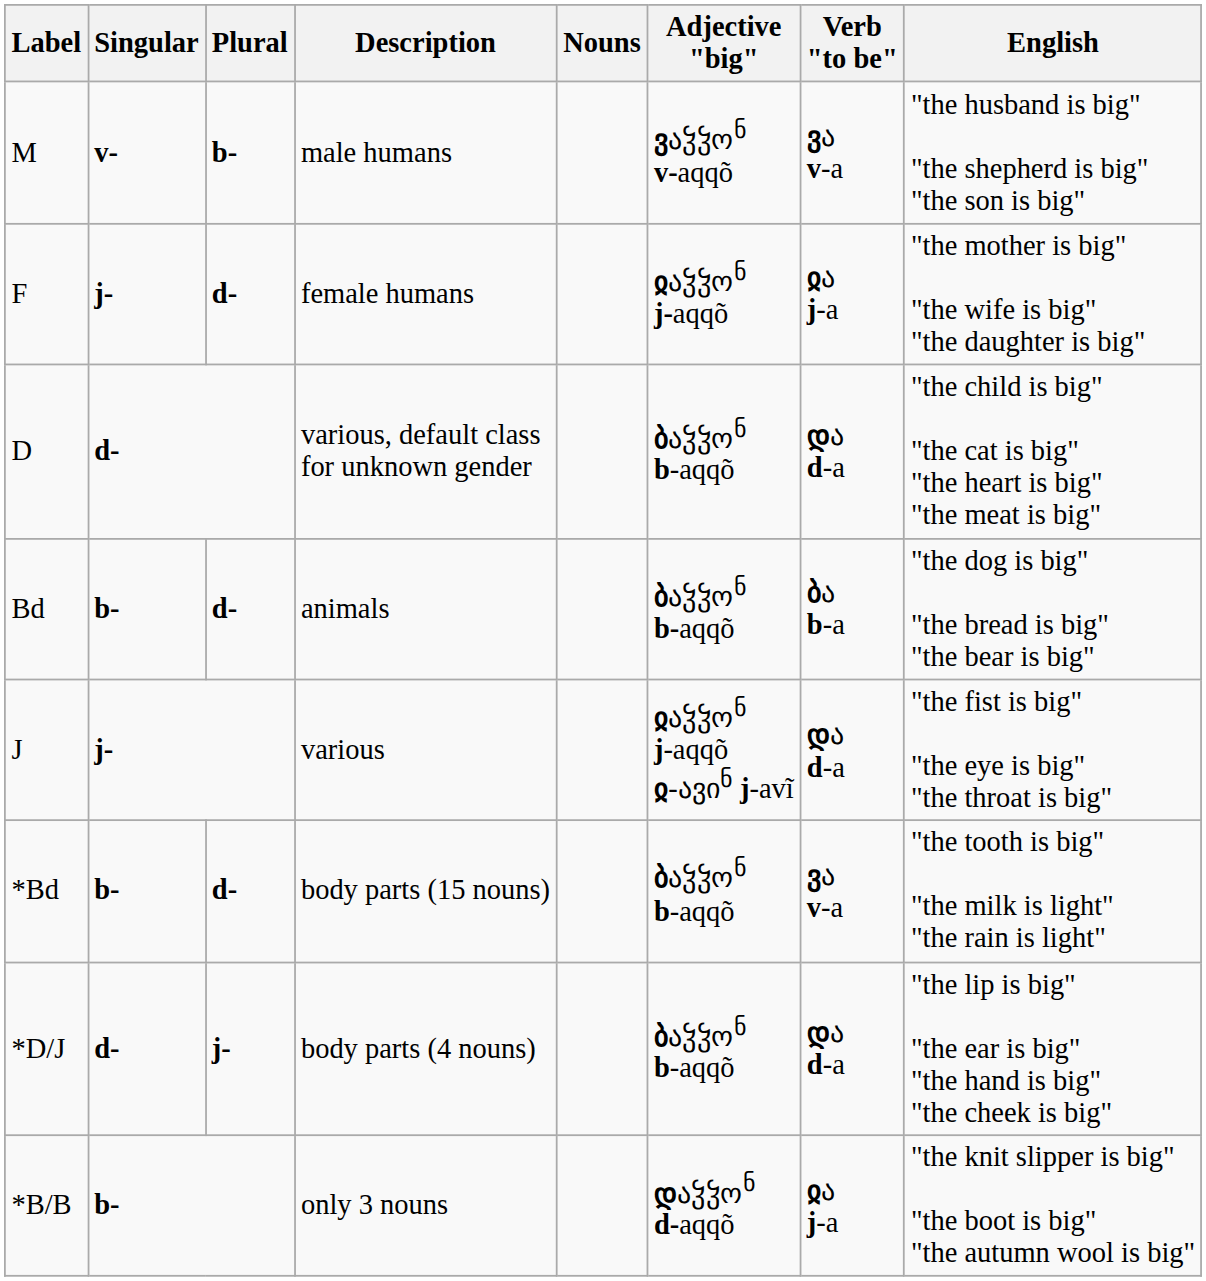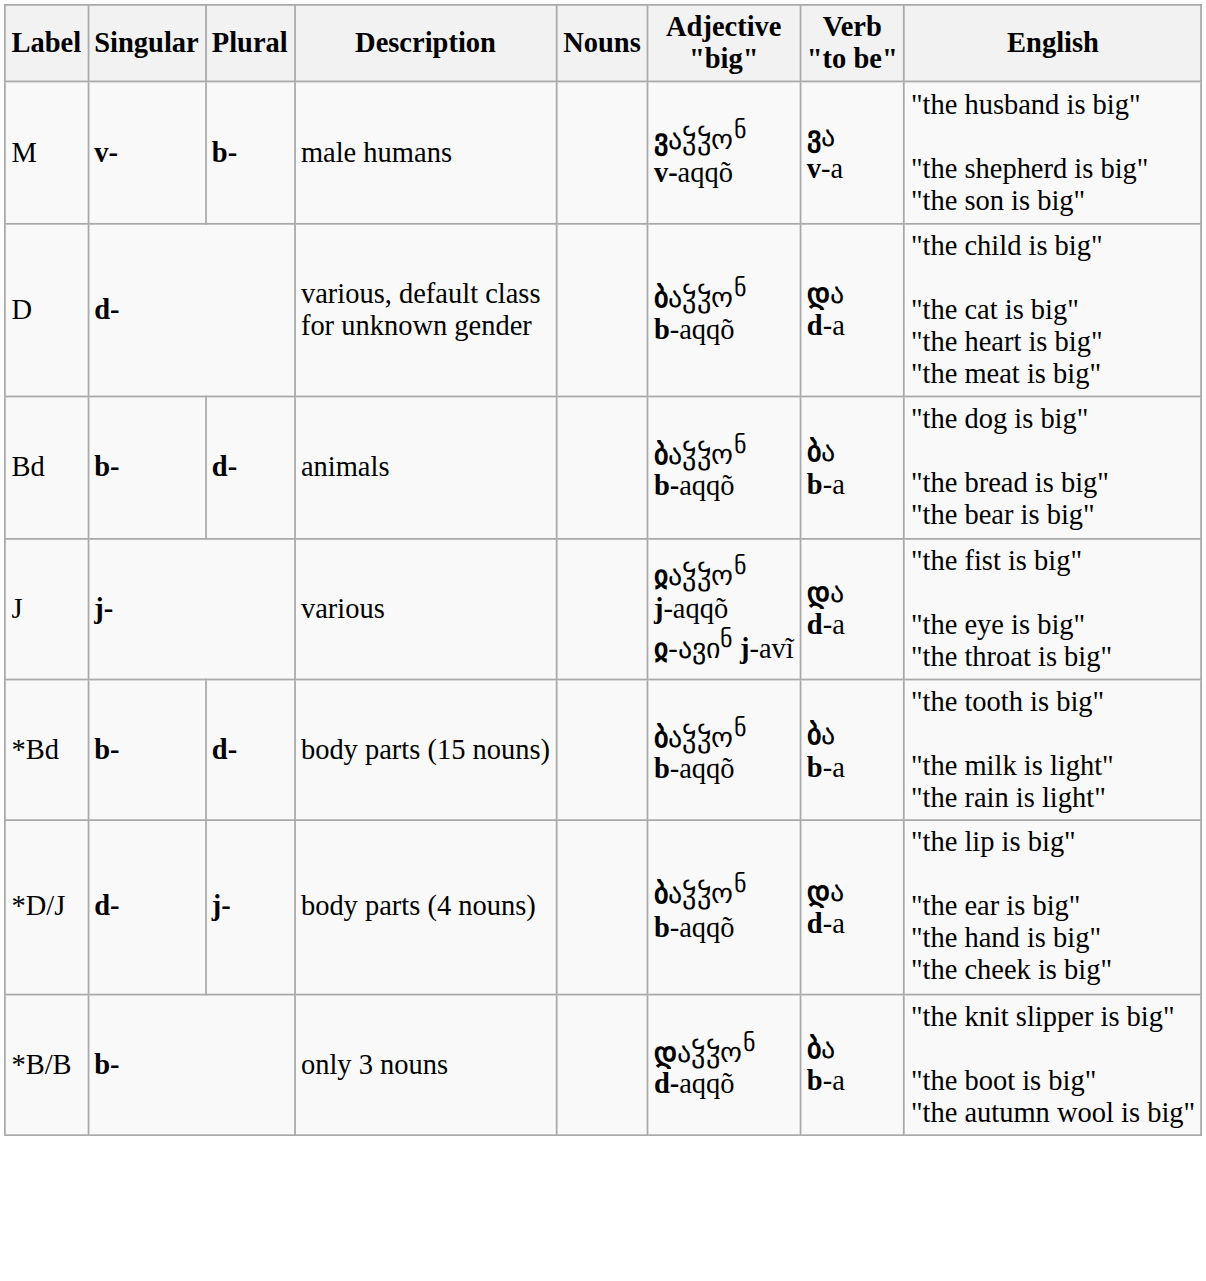- row: (19, 293)
(825, 891) ვა v-a -> (826, 750) ბა b-a
(823, 1206) ჲა j-a -> (826, 1065) ბა b-a
